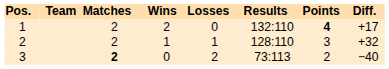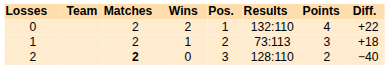columns swapped: (18, 11) <-> (208, 11)
(327, 26) bold -> (327, 26) normal
(368, 26) +17 -> (368, 26) +22
(272, 42) 128:110 -> (272, 42) 73:113
(368, 42) +32 -> (368, 42) +18
(272, 57) 73:113 -> (272, 57) 128:110
